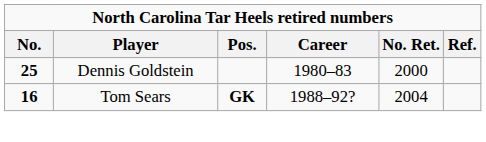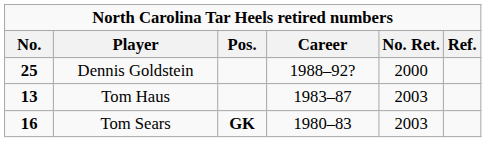(323, 70) 1980–83 -> (323, 70) 1988–92?
+ row: (136, 96)
(323, 96) 1988–92? -> (323, 123) 1980–83
(411, 96) 2004 -> (411, 123) 2003
